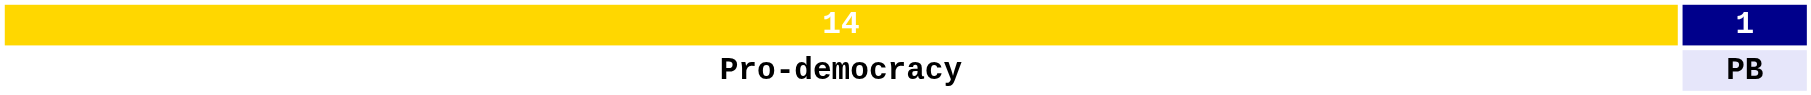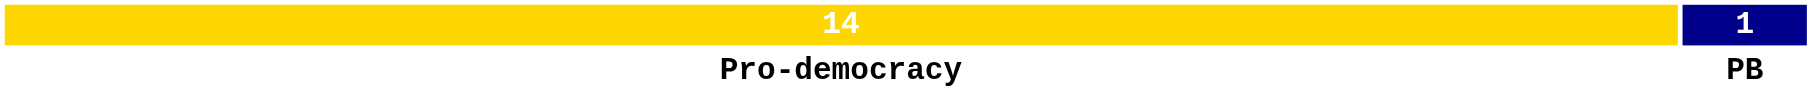(1745, 71) lavender background -> (1745, 71) no background
